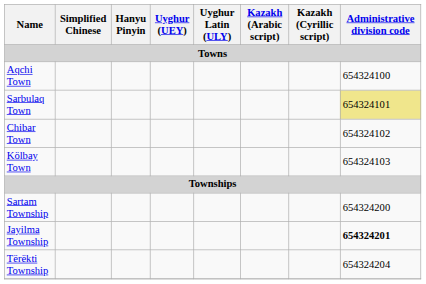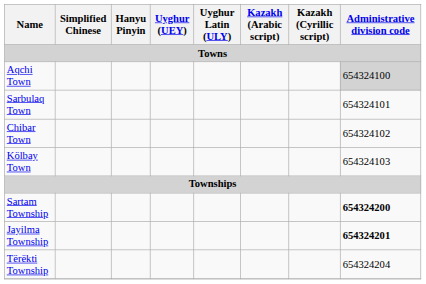(366, 76) no background -> (366, 76) lightgrey background
(366, 104) khaki background -> (366, 104) no background
(366, 207) normal -> (366, 207) bold
